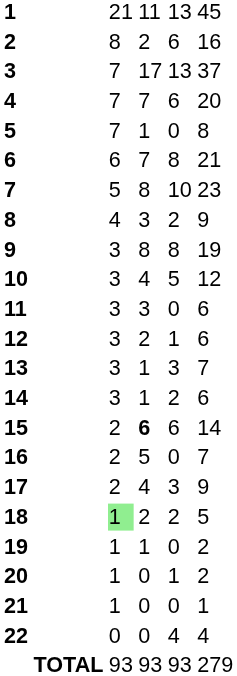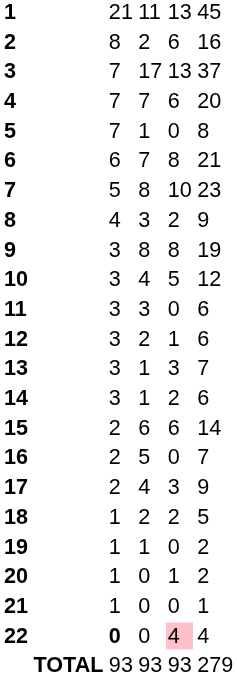(144, 427) bold -> (144, 427) normal
(115, 516) lightgreen background -> (115, 516) no background
(115, 635) normal -> (115, 635) bold
(174, 635) no background -> (174, 635) pink background
